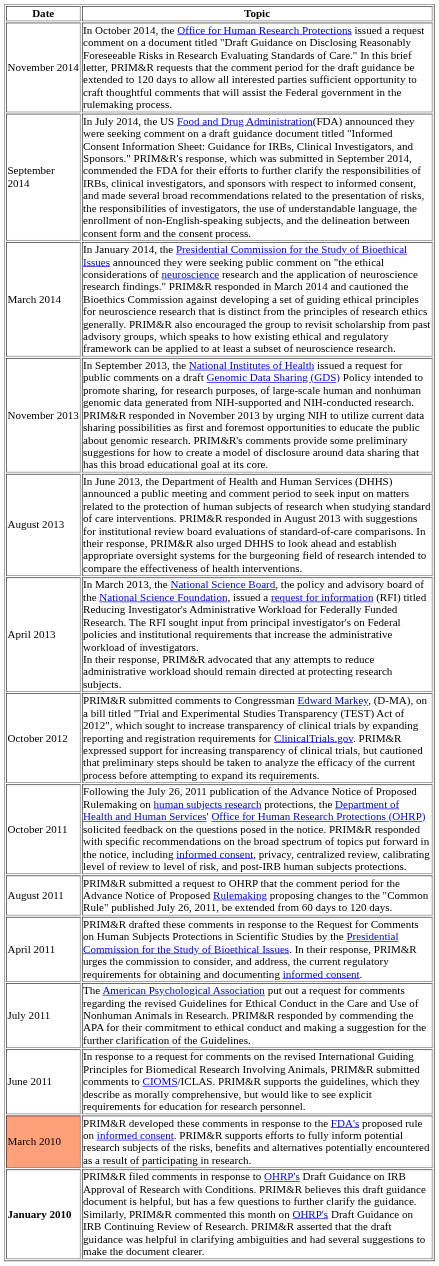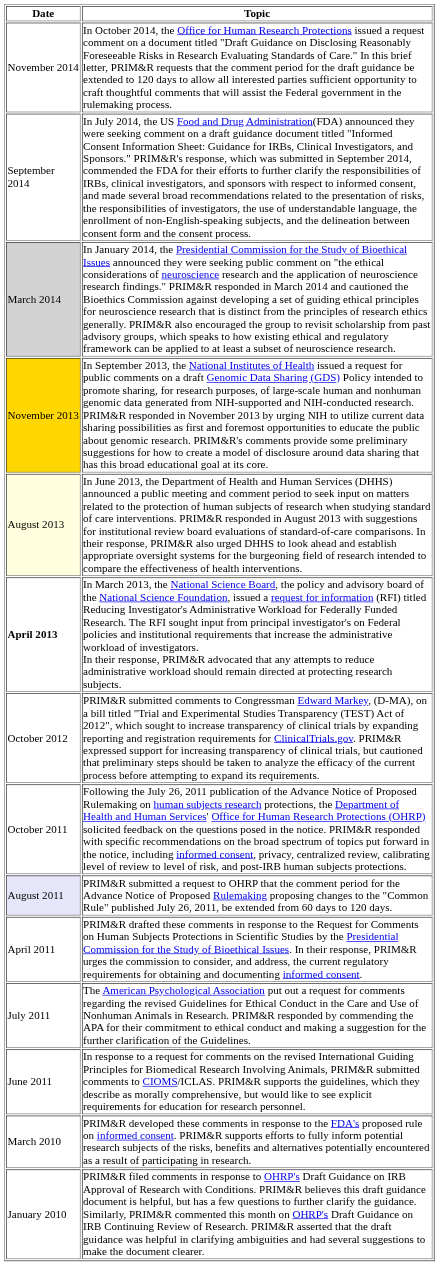(34, 299) no background -> (34, 299) lightgrey background
(43, 415) no background -> (43, 415) gold background
(36, 525) no background -> (36, 525) lightyellow background
(32, 634) normal -> (32, 634) bold
(36, 895) no background -> (36, 895) lavender background
(34, 1141) lightsalmon background -> (34, 1141) no background
(40, 1214) bold -> (37, 1214) normal
